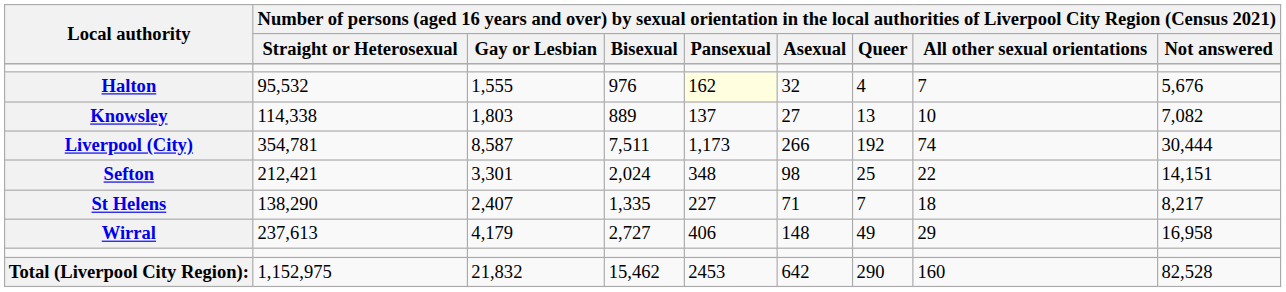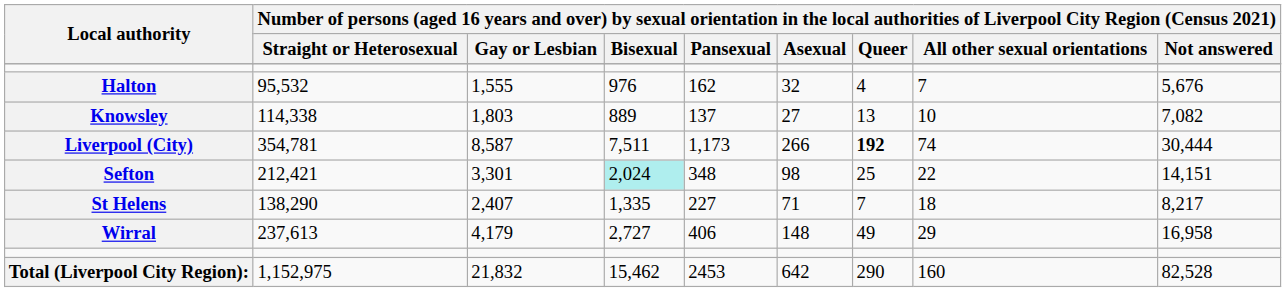(702, 86) lightyellow background -> (702, 86) no background
(871, 145) normal -> (871, 145) bold
(630, 174) no background -> (630, 174) paleturquoise background
